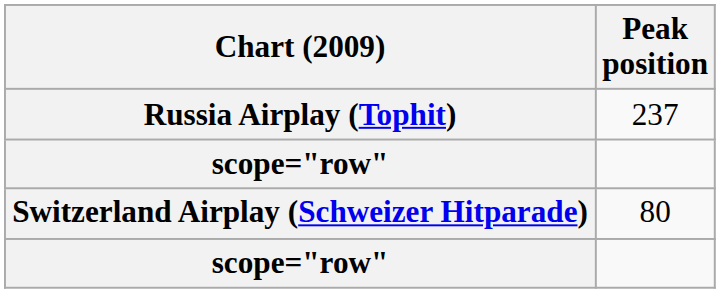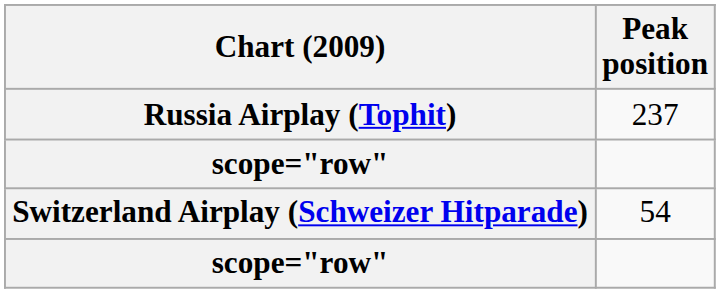(655, 212) 80 -> (655, 212) 54
